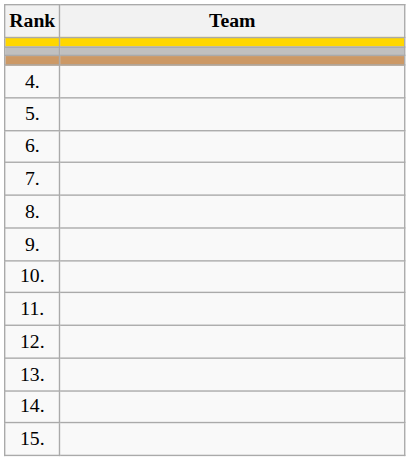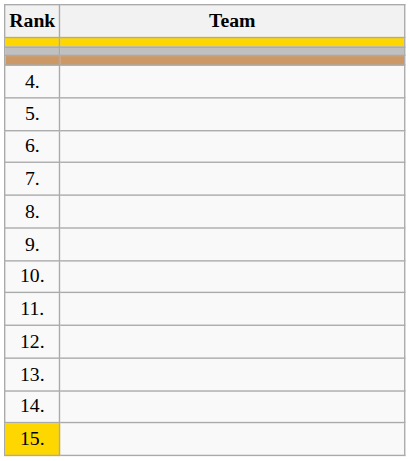(32, 439) no background -> (32, 439) gold background
